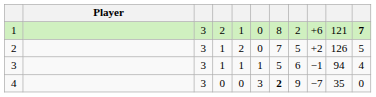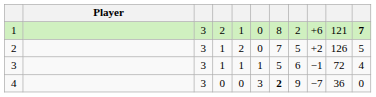(339, 65) 94 -> (339, 65) 72
(339, 83) 35 -> (339, 83) 36
